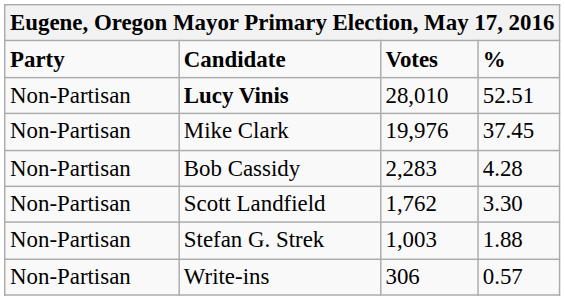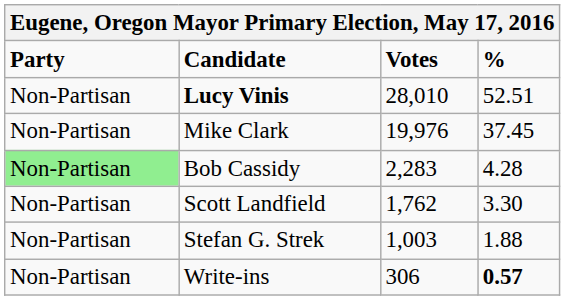(70, 167) no background -> (70, 167) lightgreen background
(503, 276) normal -> (503, 276) bold
